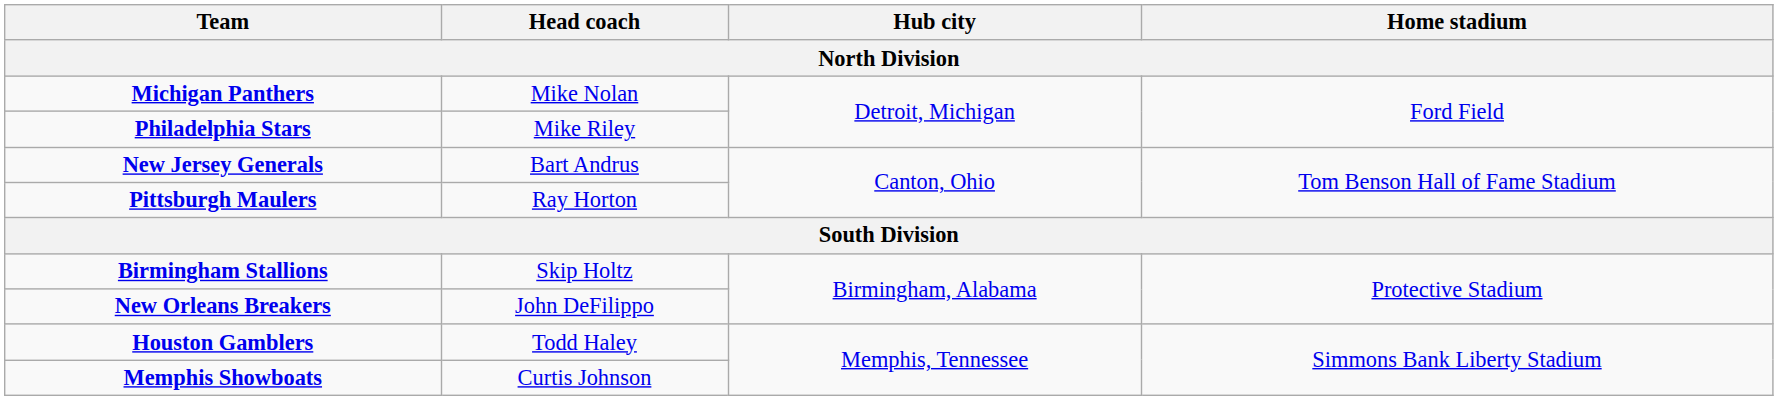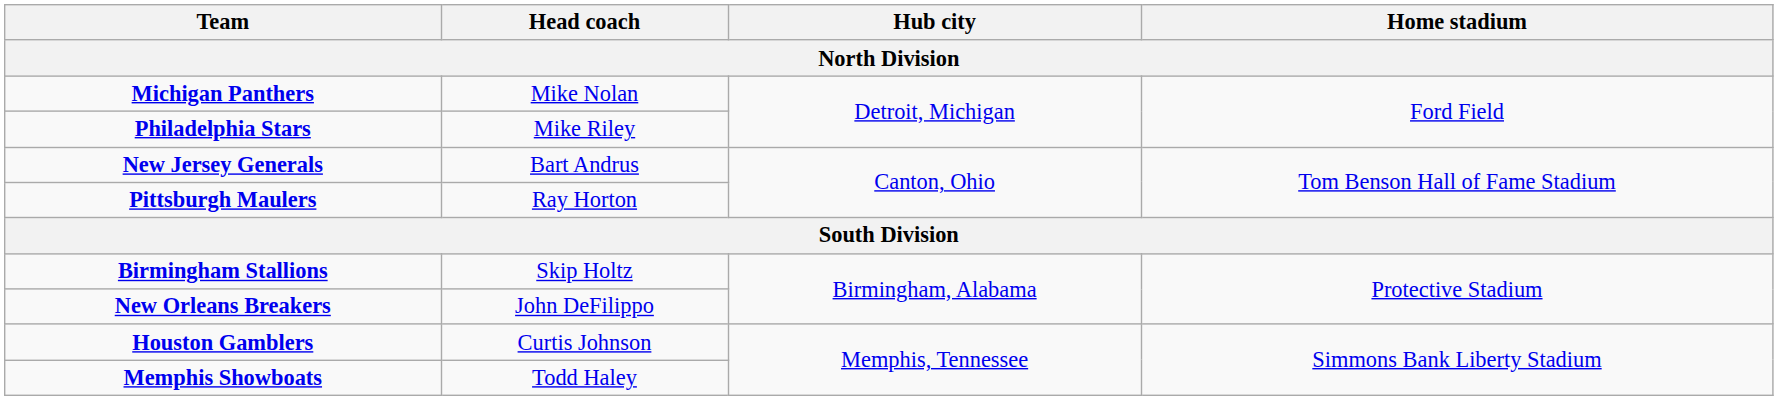(584, 341) Todd Haley -> (584, 341) Curtis Johnson
(584, 377) Curtis Johnson -> (584, 377) Todd Haley
